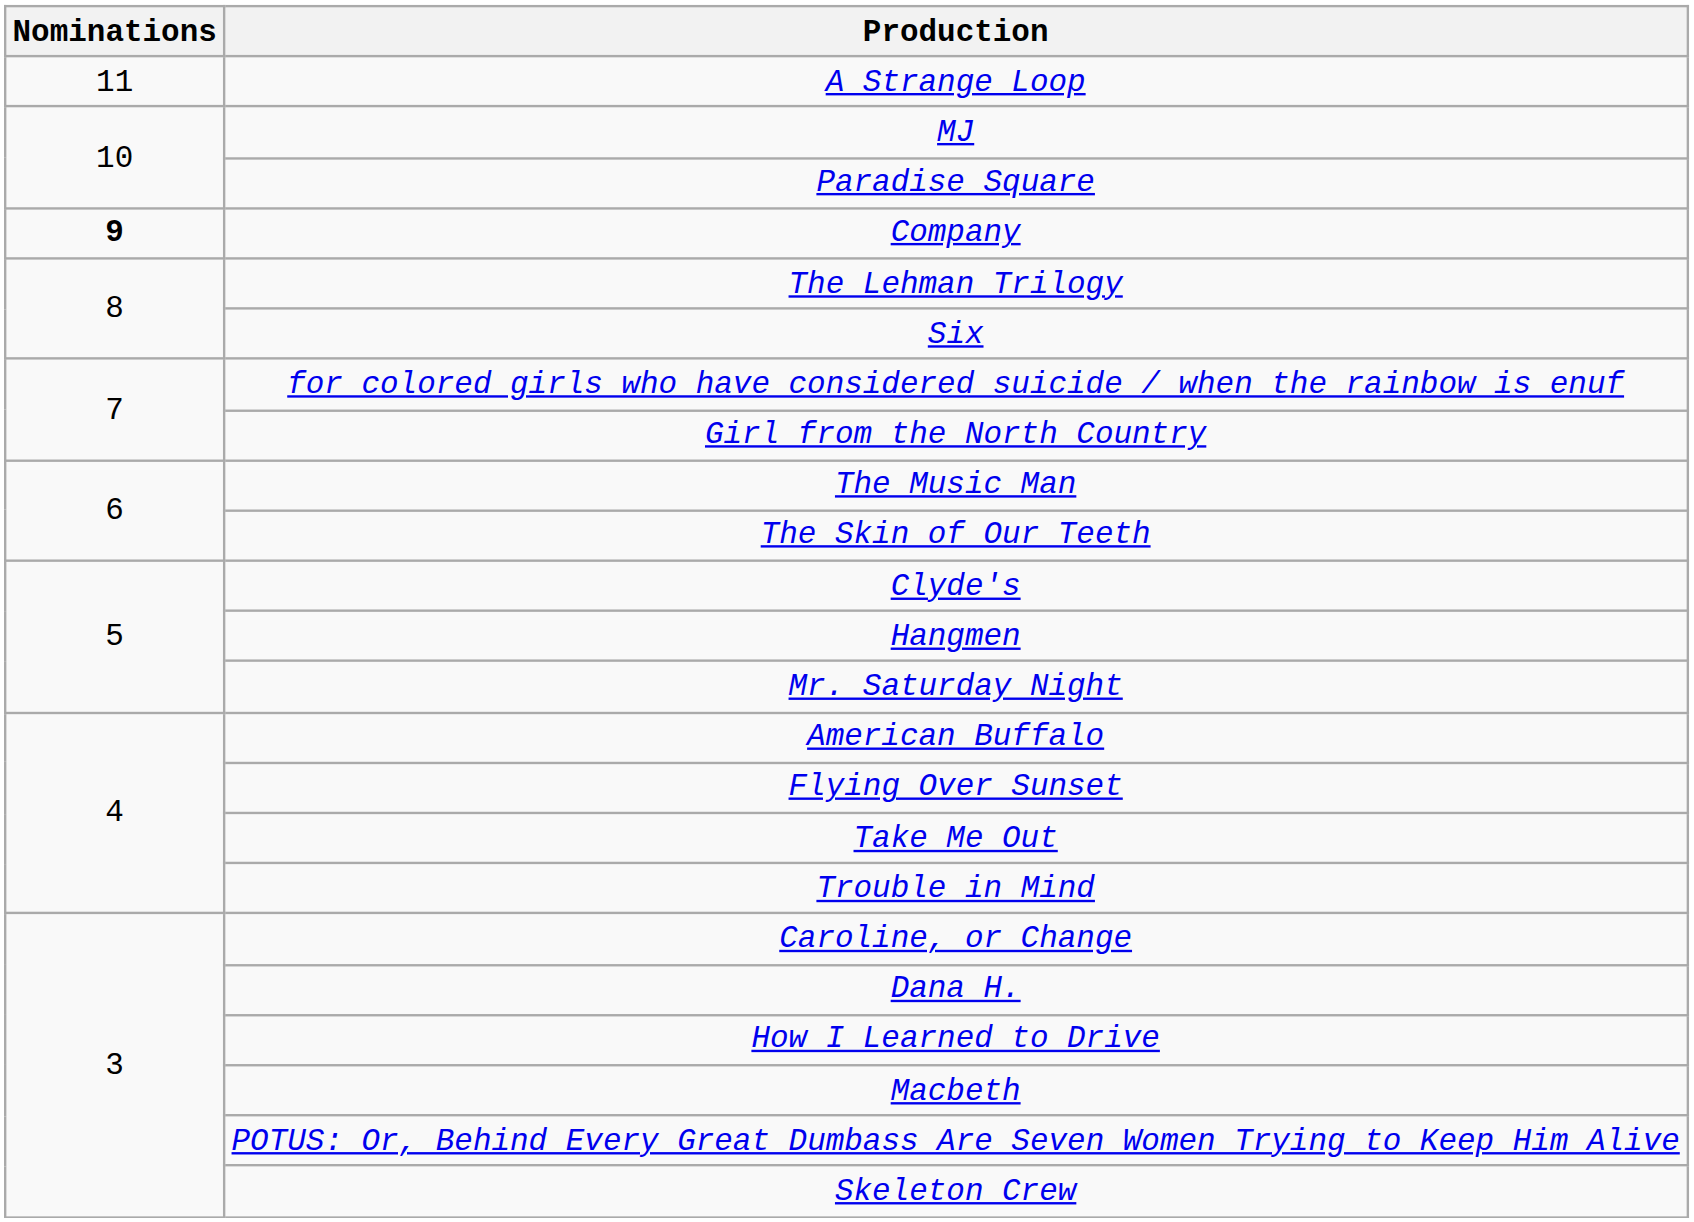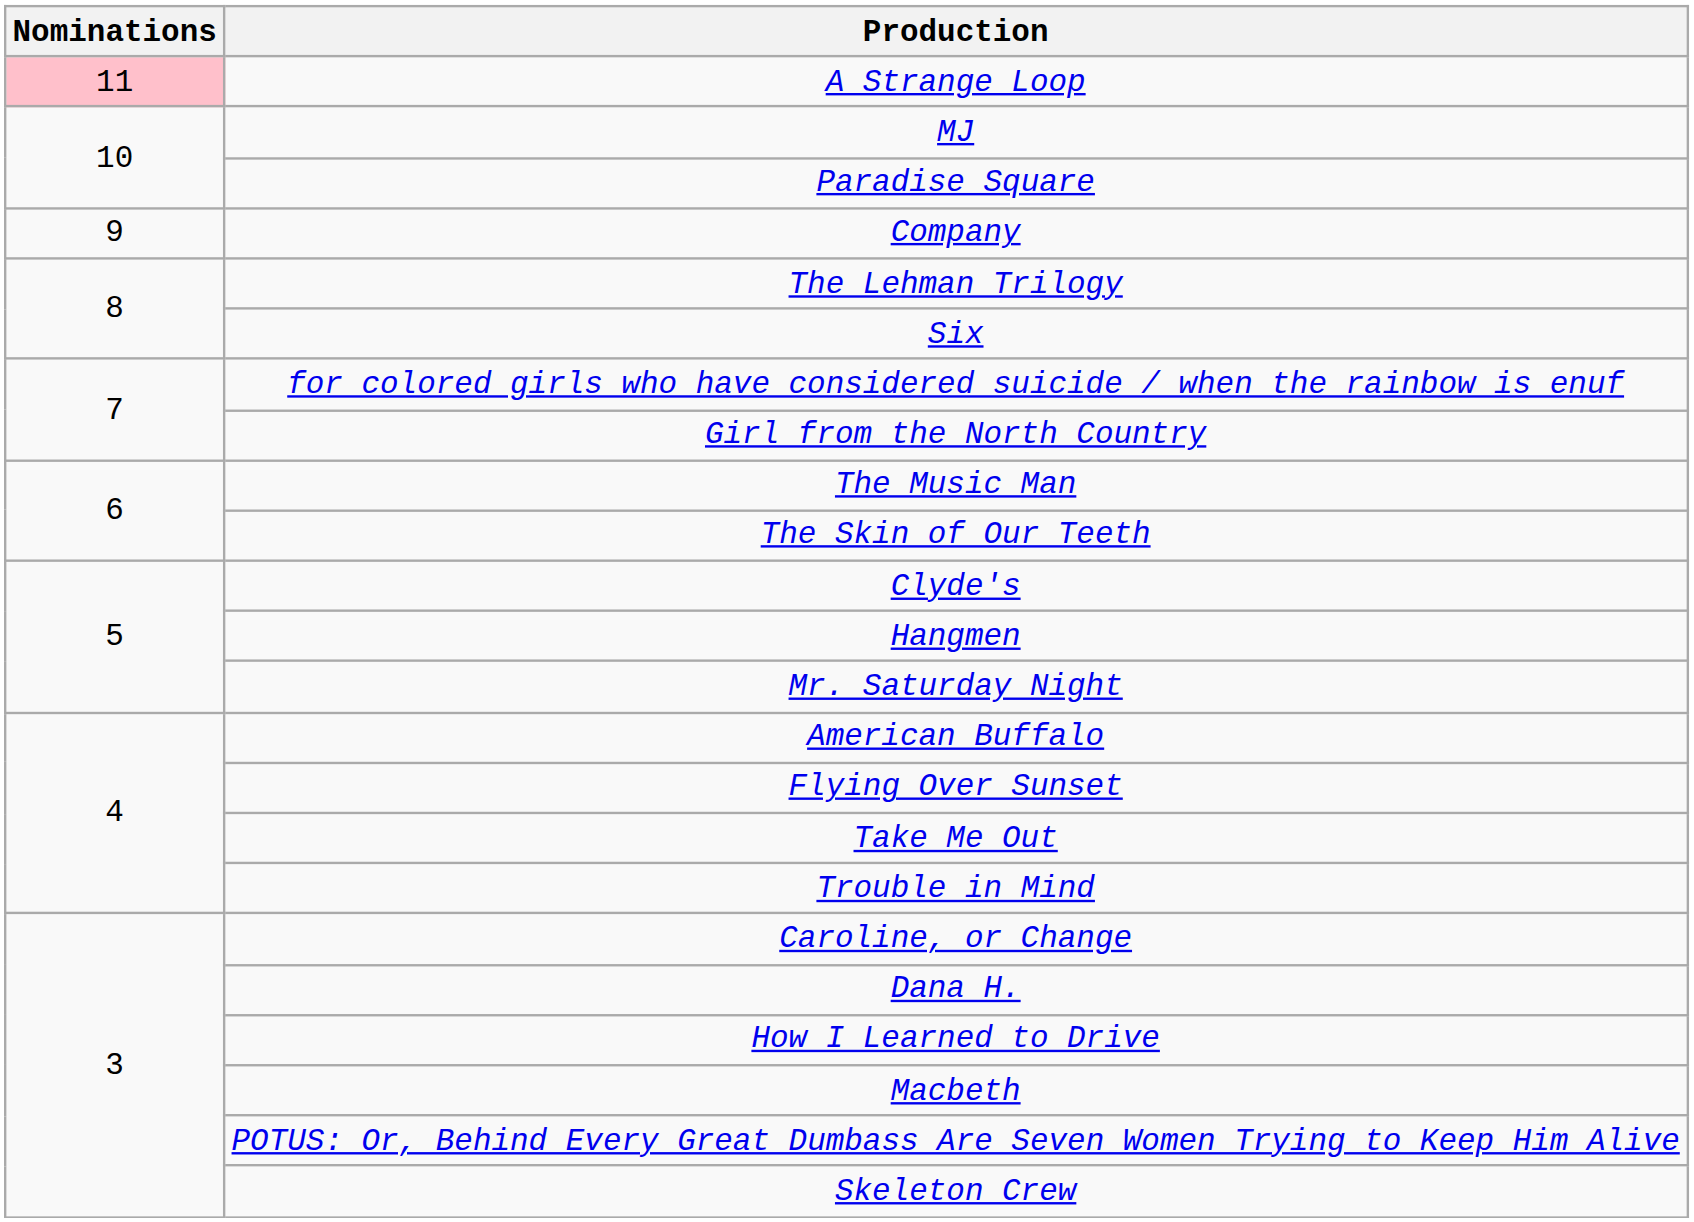(115, 82) no background -> (115, 82) pink background
(115, 233) bold -> (115, 233) normal
